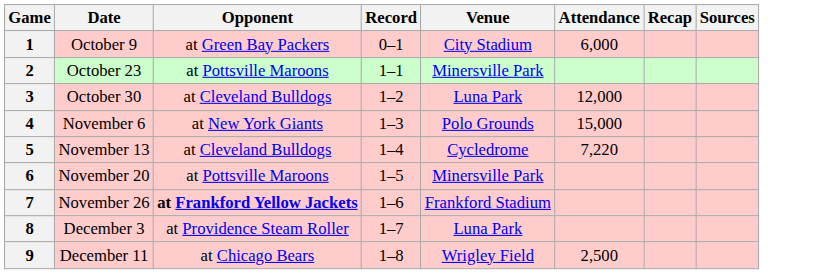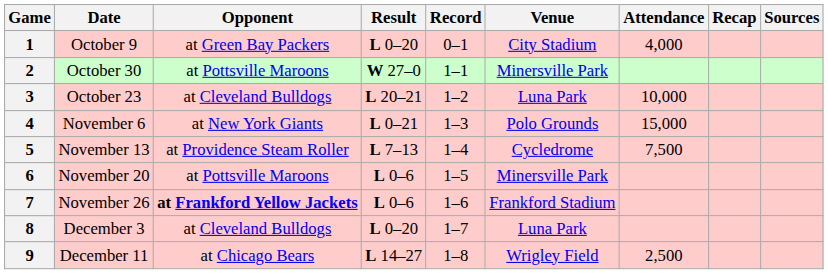+ column: (394, 17)
(599, 44) 6,000 -> (664, 44) 4,000
(104, 70) October 23 -> (104, 70) October 30
(104, 96) October 30 -> (104, 96) October 23
(599, 96) 12,000 -> (664, 96) 10,000
(257, 149) at Cleveland Bulldogs -> (257, 149) at Providence Steam Roller
(599, 149) 7,220 -> (664, 149) 7,500
(257, 228) at Providence Steam Roller -> (257, 228) at Cleveland Bulldogs
